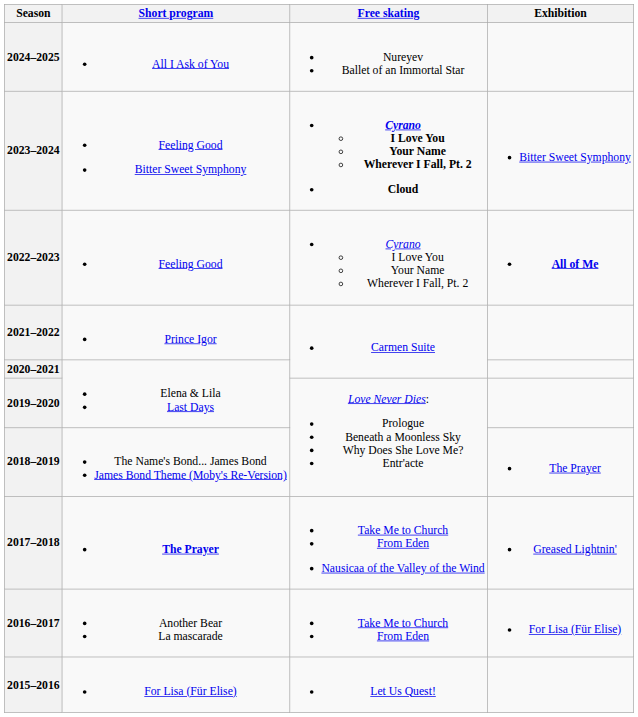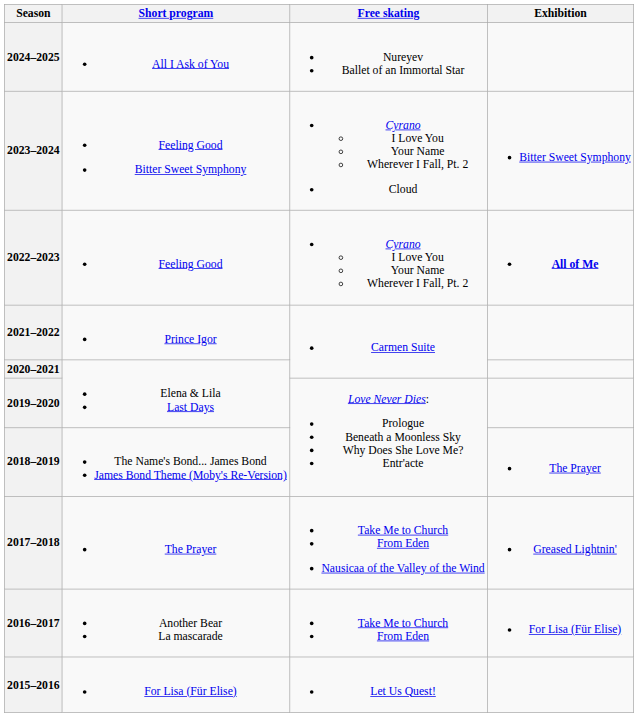(388, 157) bold -> (388, 157) normal
(176, 549) bold -> (176, 549) normal
